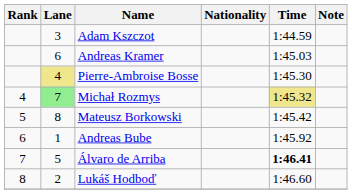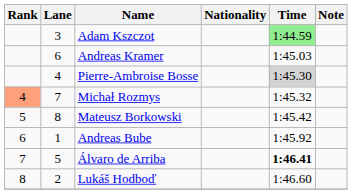(292, 35) no background -> (292, 35) lightgreen background
(58, 76) khaki background -> (58, 76) no background
(292, 76) no background -> (292, 76) lightgrey background
(23, 96) no background -> (23, 96) lightsalmon background
(58, 96) lightgreen background -> (58, 96) no background
(292, 96) khaki background -> (292, 96) no background
